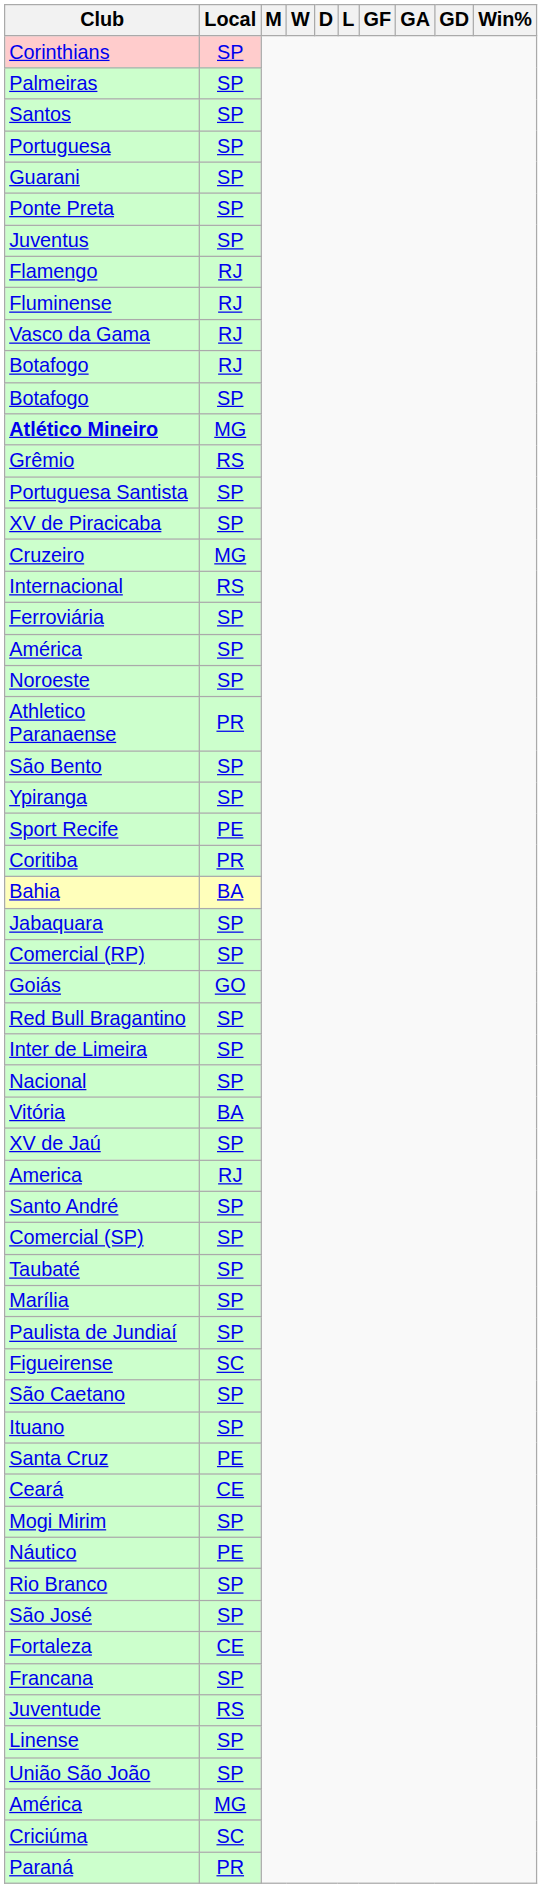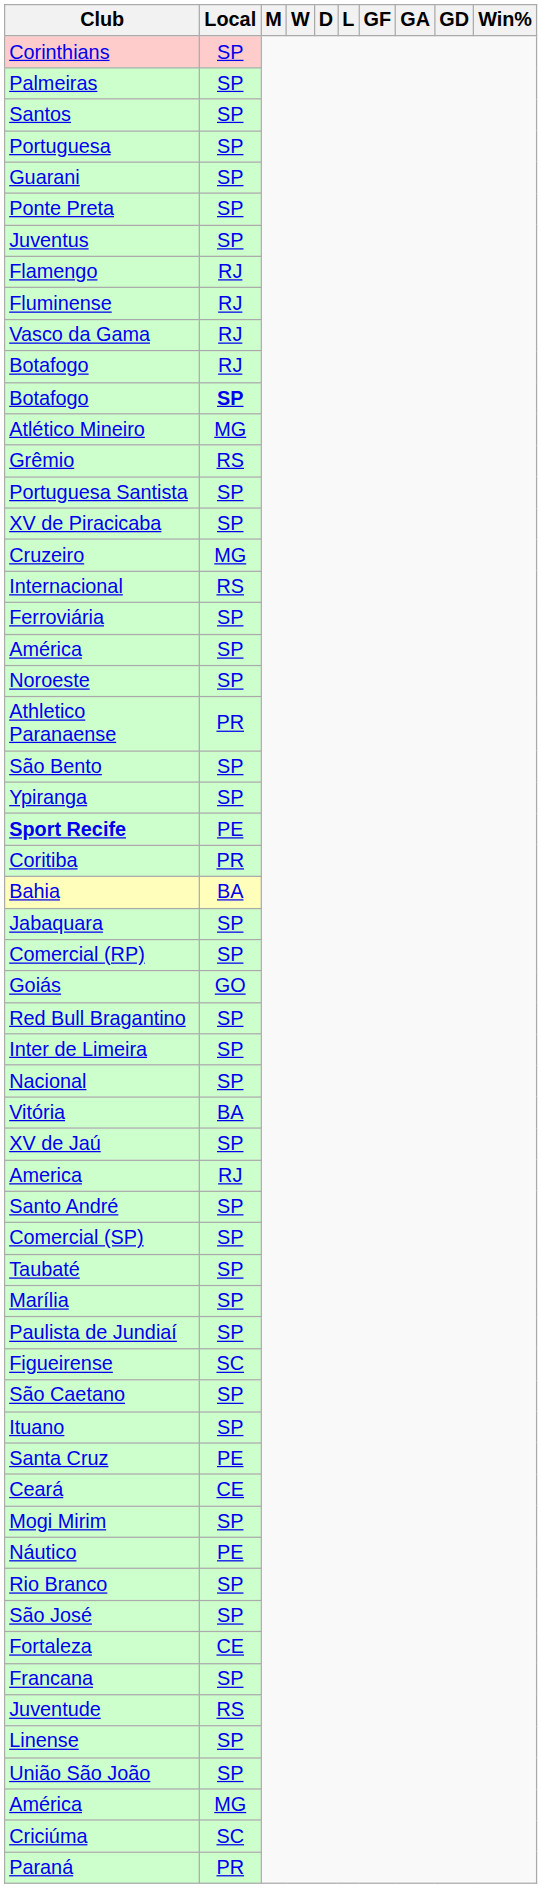(230, 397) normal -> (230, 397) bold
(84, 429) bold -> (77, 429) normal
(64, 829) normal -> (68, 829) bold
